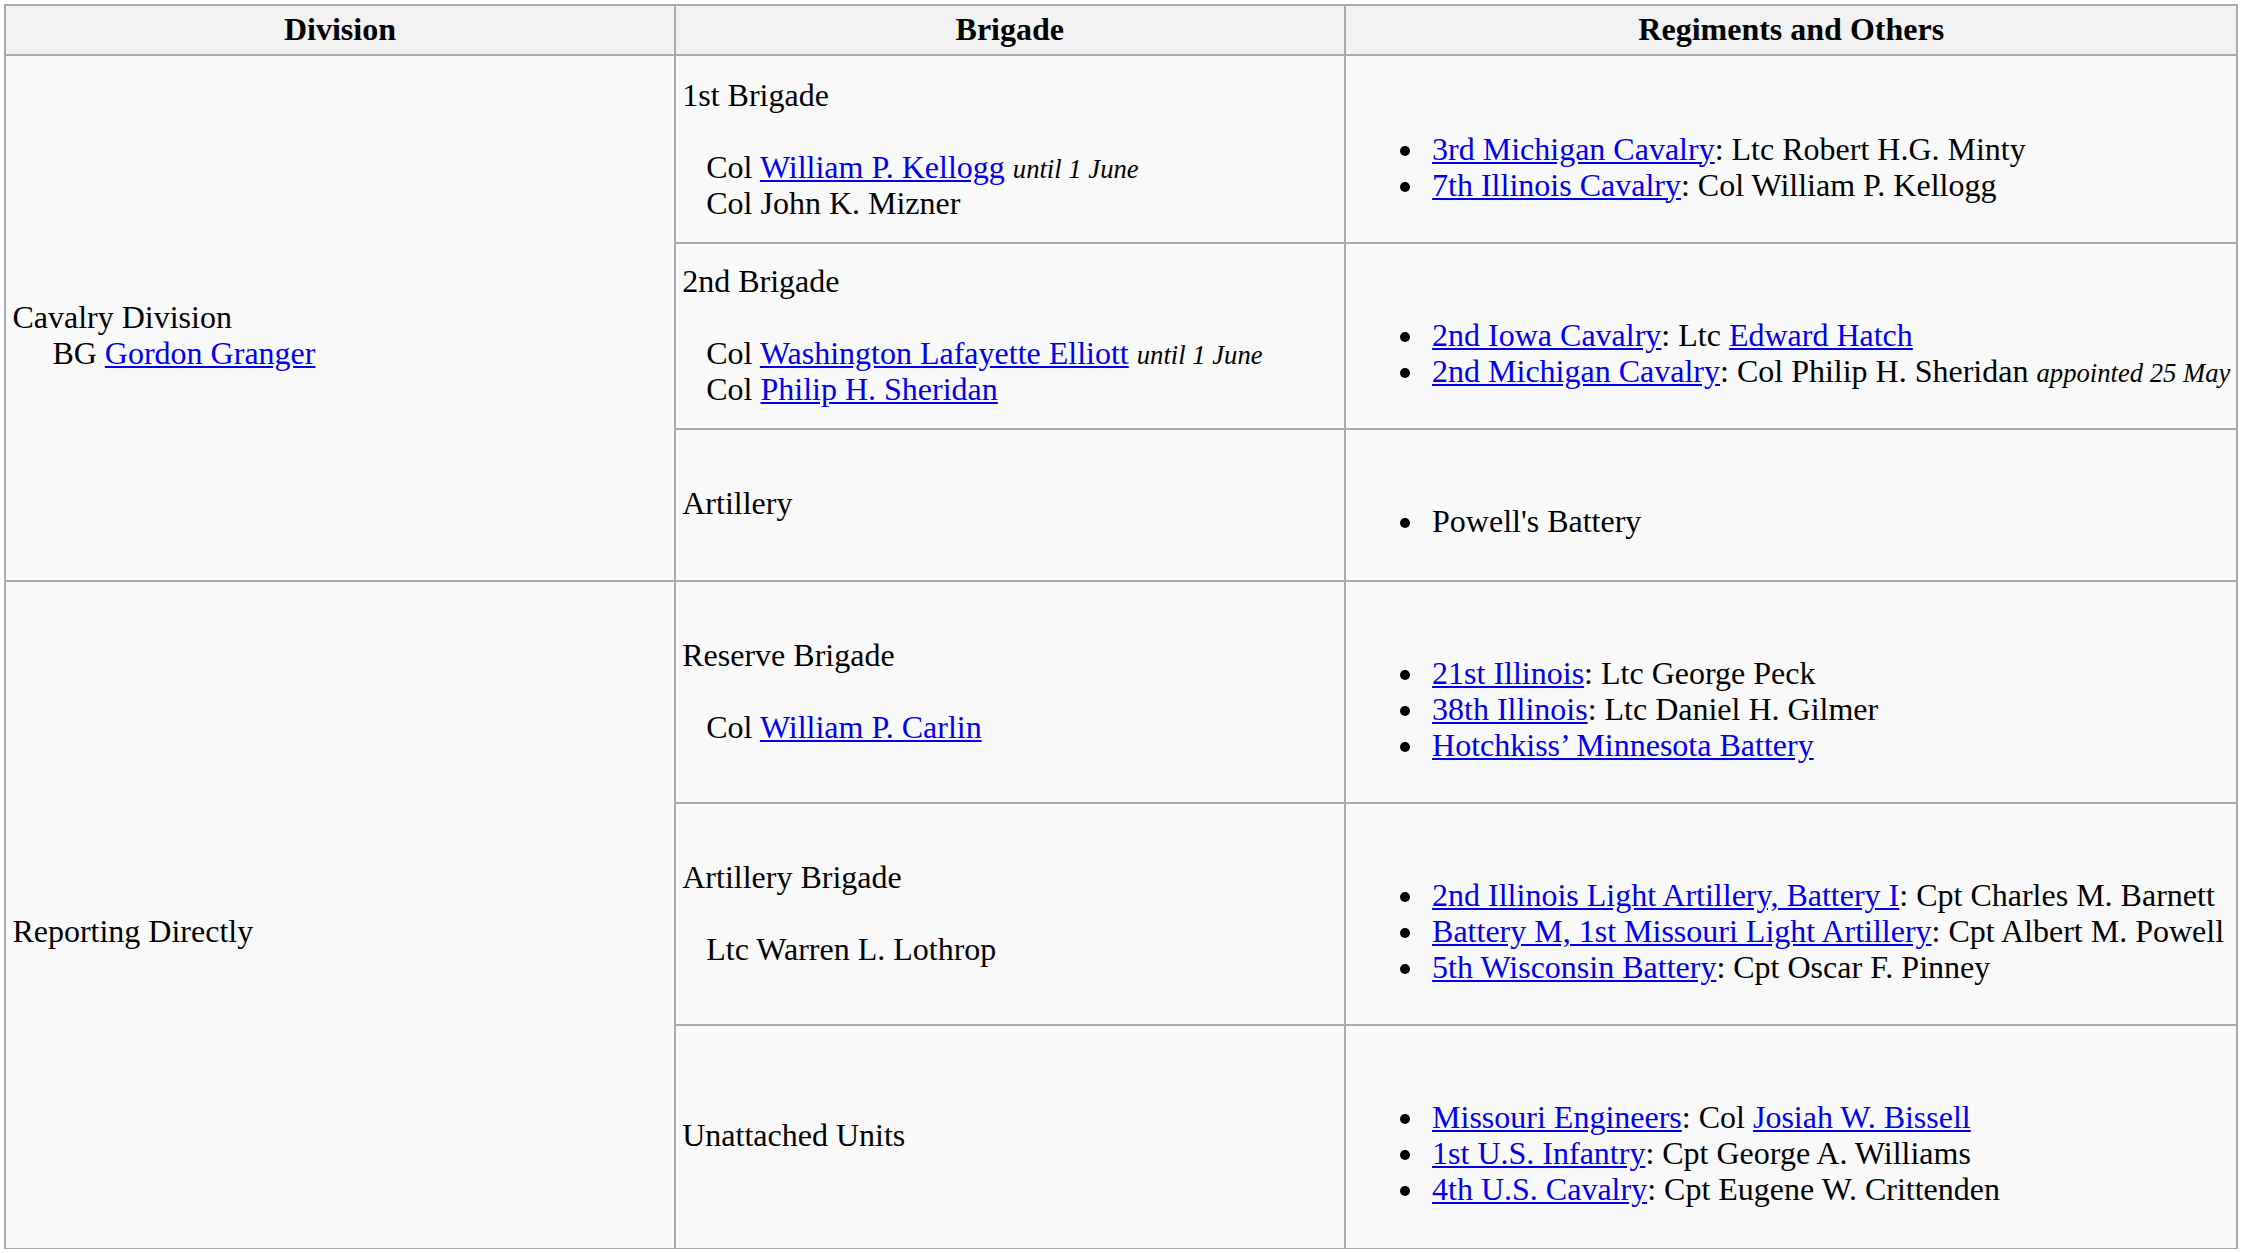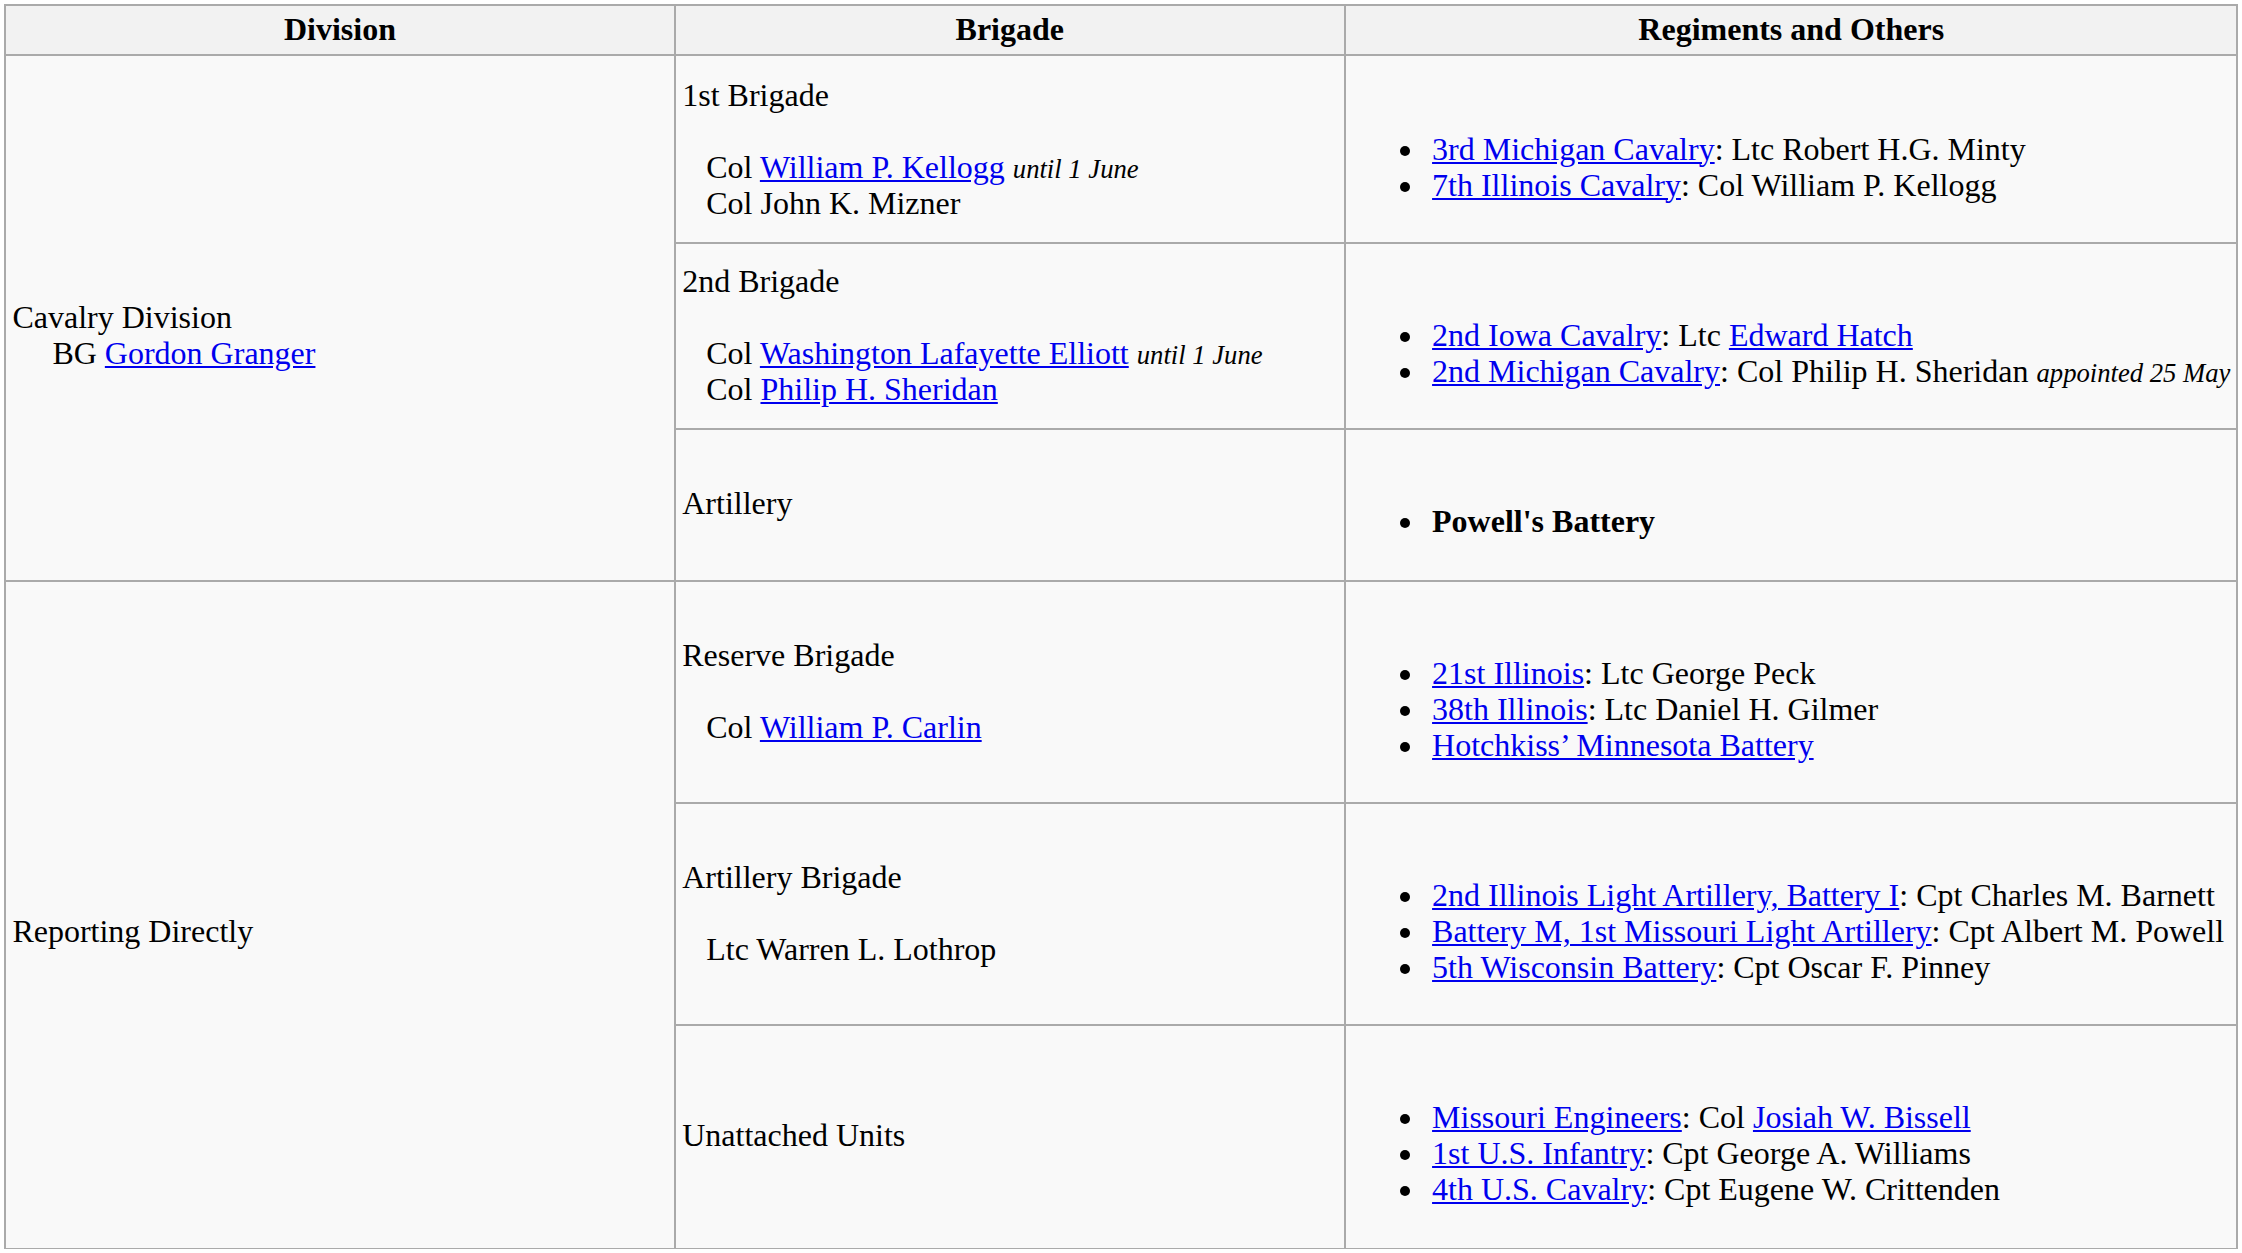(1791, 523) normal -> (1791, 523) bold
